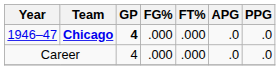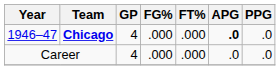(134, 35) bold -> (134, 35) normal
(234, 35) normal -> (234, 35) bold
